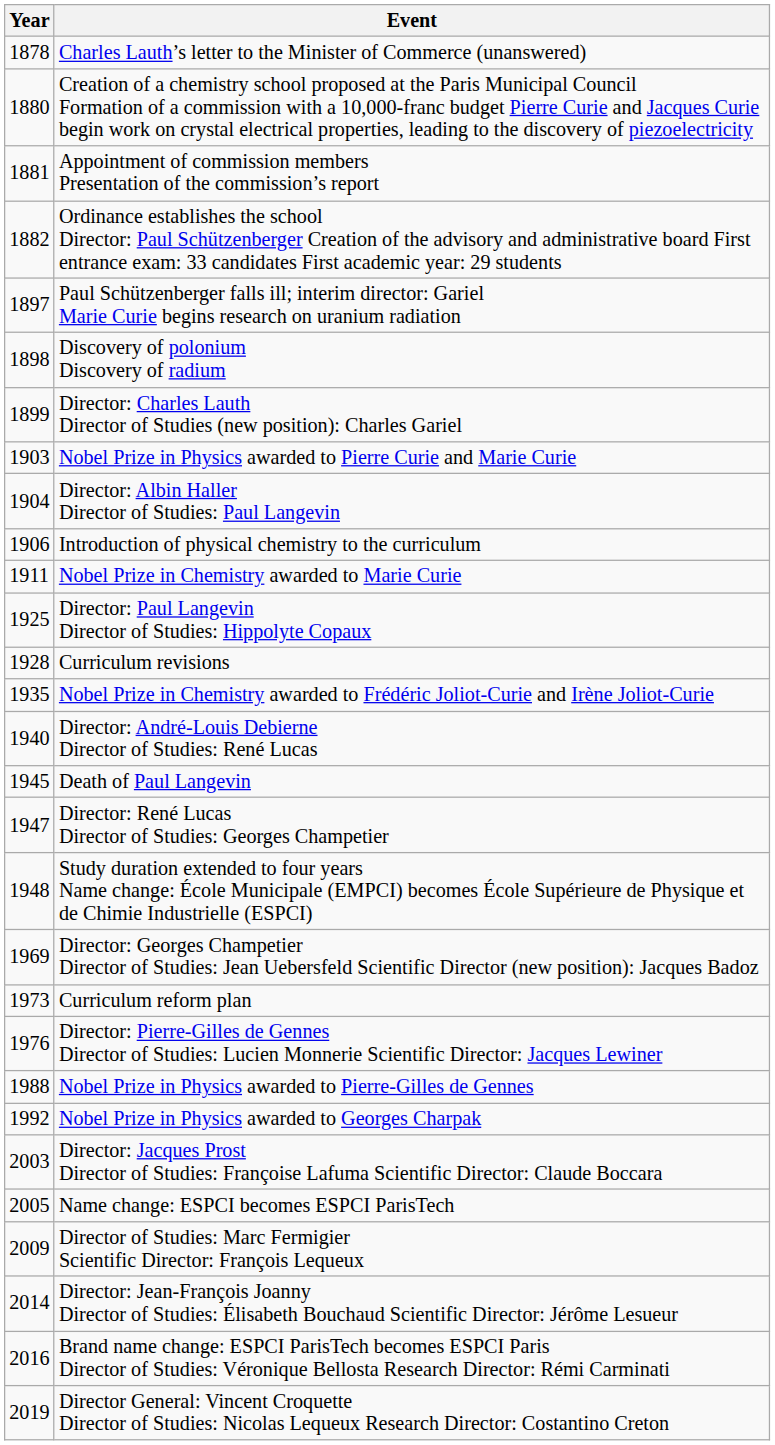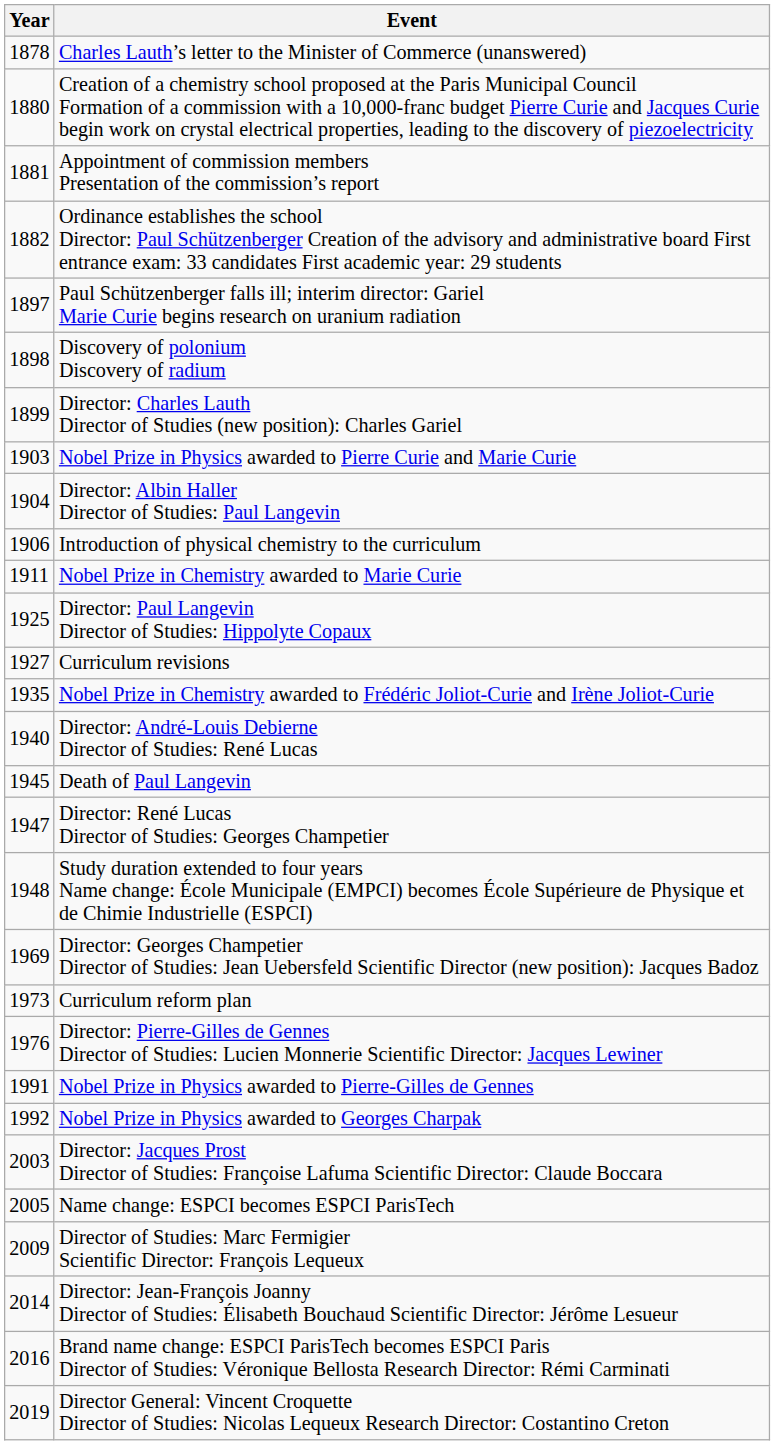(29, 662) 1928 -> (29, 662) 1927
(29, 1086) 1988 -> (29, 1086) 1991
